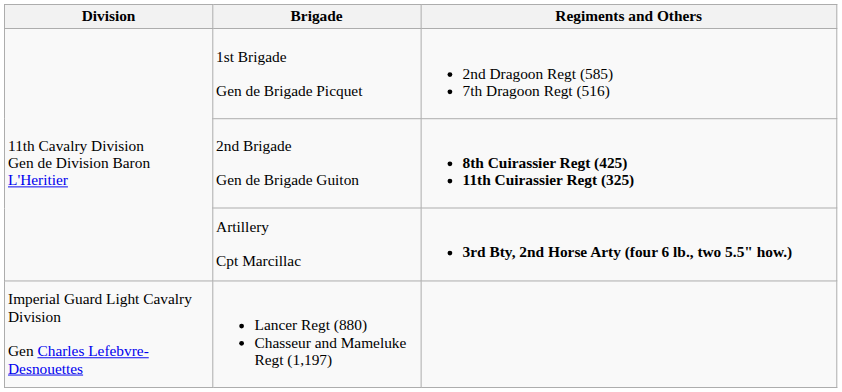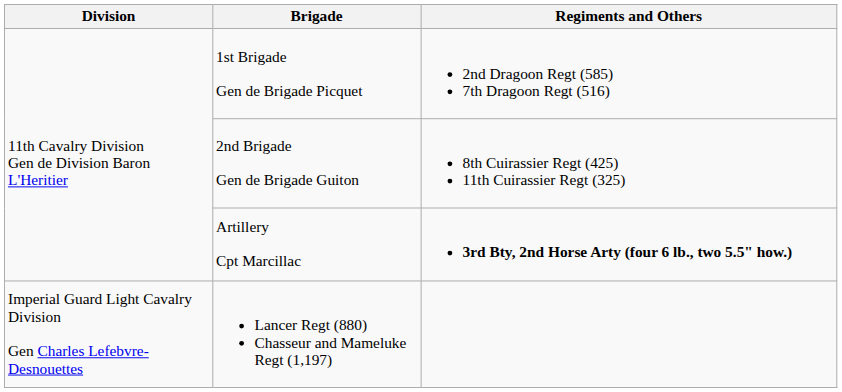(629, 172) bold -> (629, 172) normal
